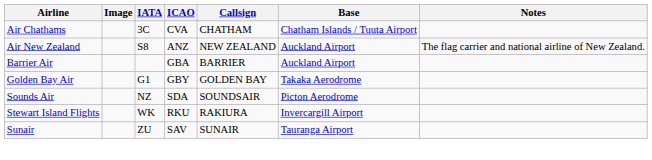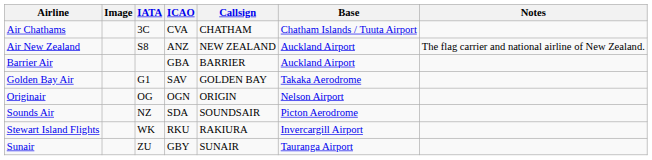(178, 79) GBY -> (177, 79) SAV
+ row: (26, 96)
(177, 130) SAV -> (178, 146) GBY
